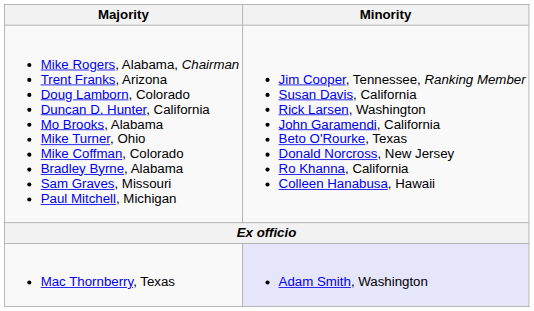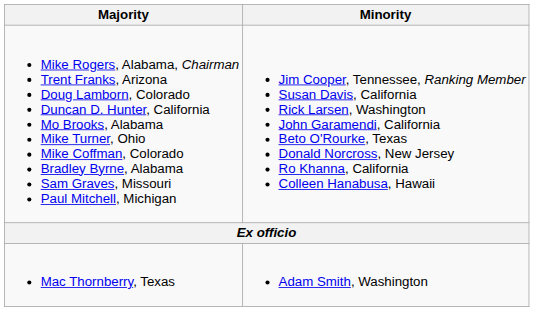(385, 282) lavender background -> (385, 282) no background
